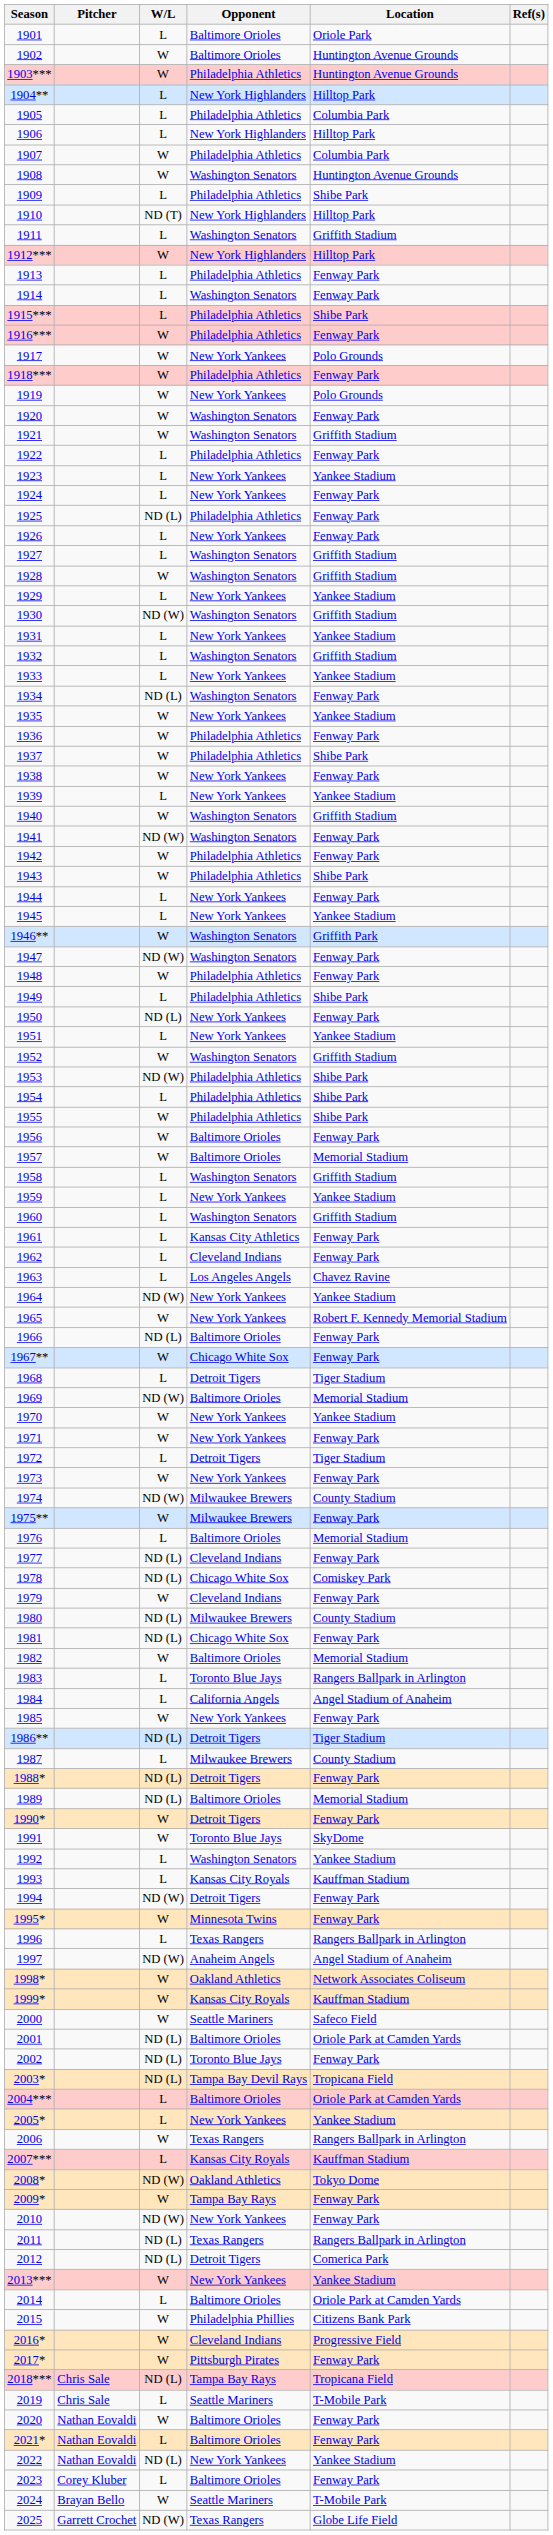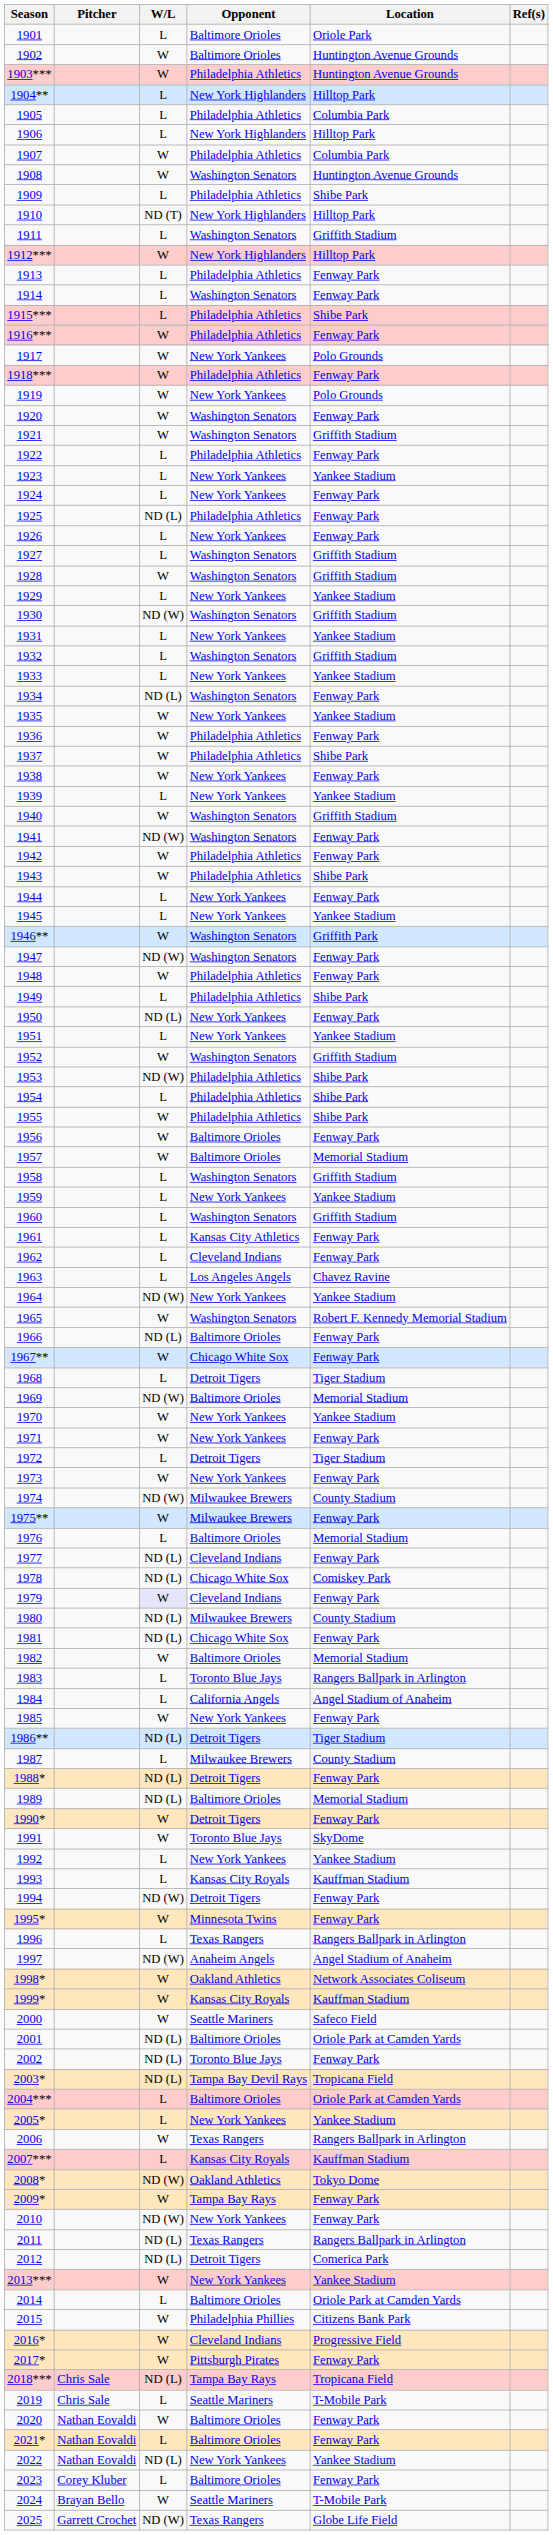(238, 1317) New York Yankees -> (243, 1317) Washington Senators
(163, 1598) no background -> (163, 1598) lavender background
(243, 1858) Washington Senators -> (238, 1858) New York Yankees
